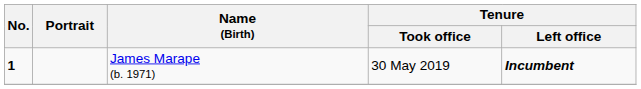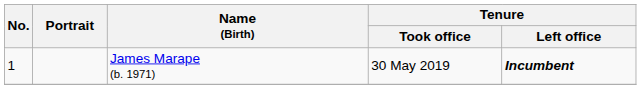(11, 66) bold -> (11, 66) normal
